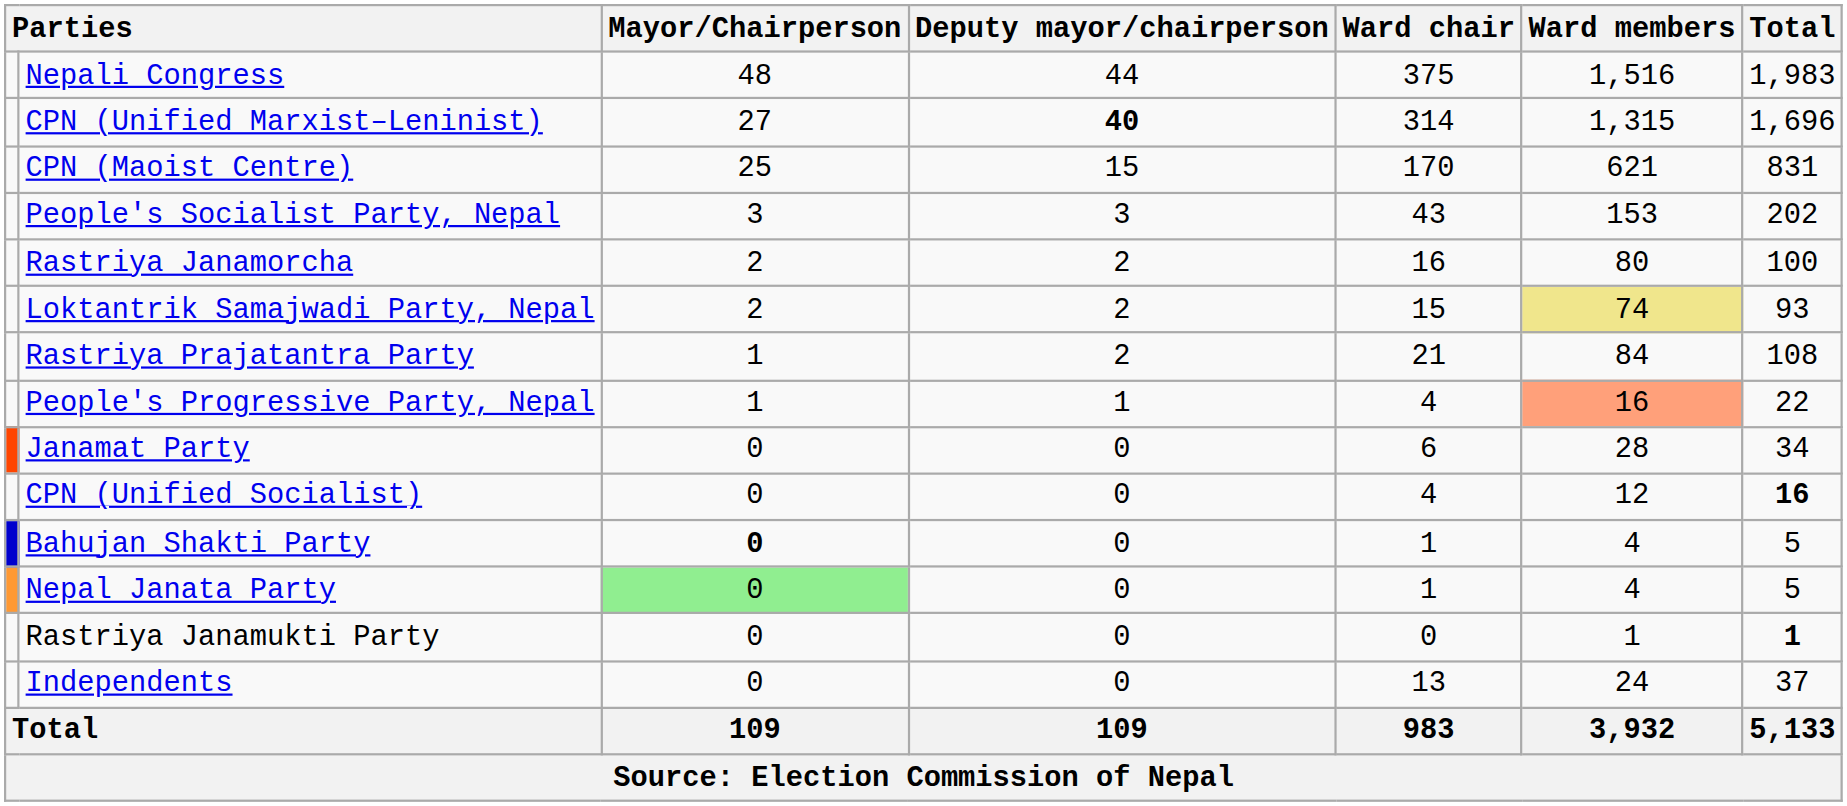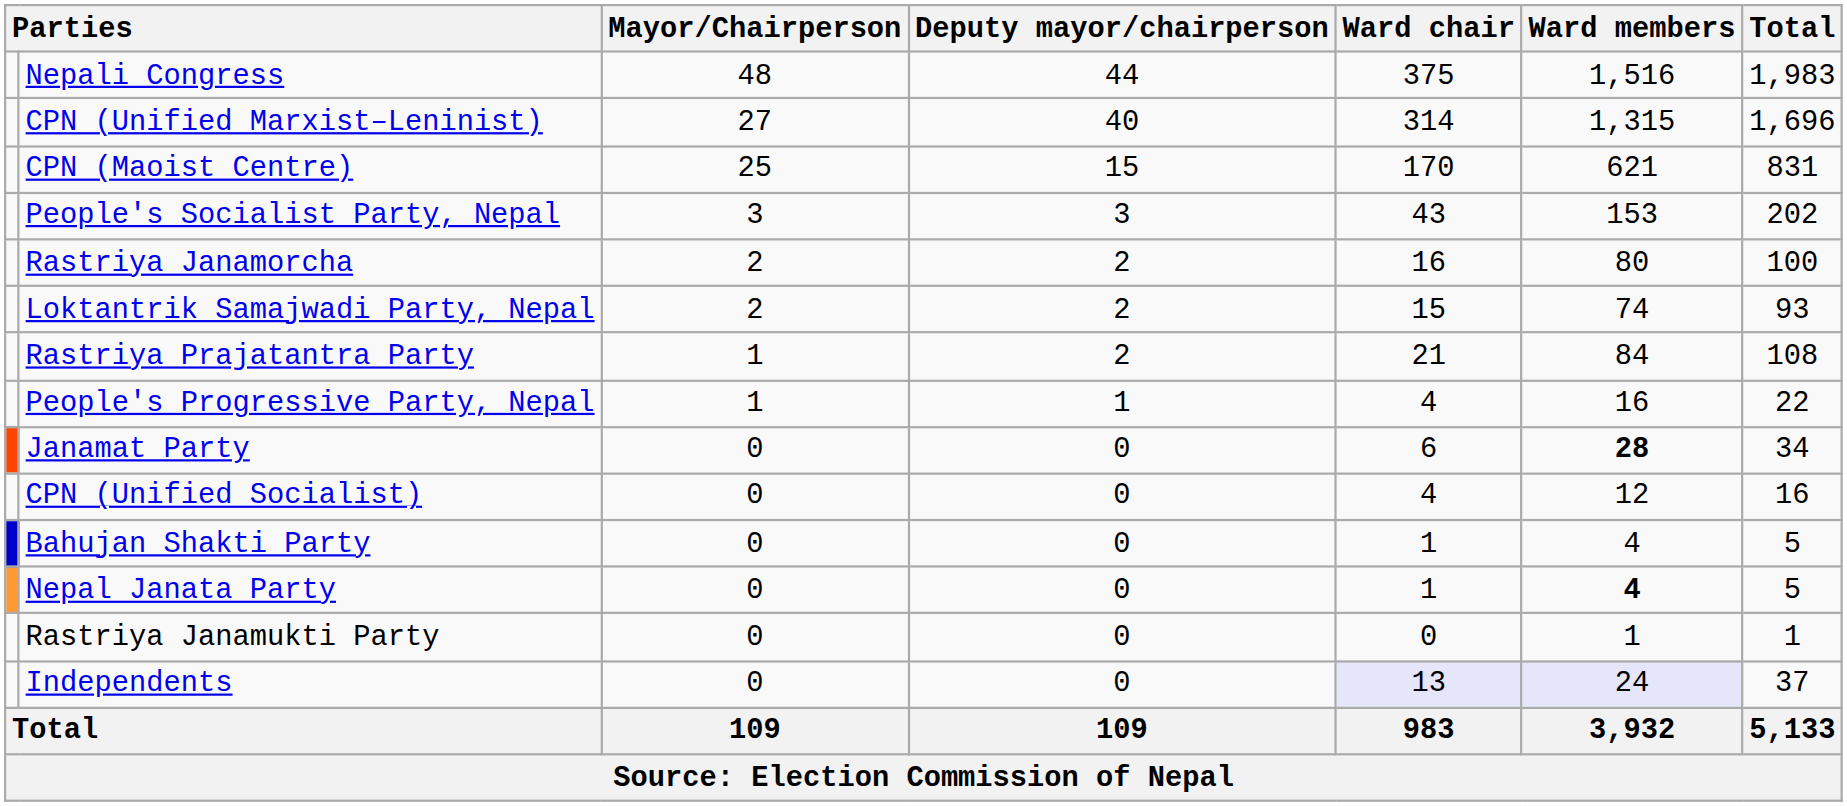(1122, 122) bold -> (1122, 122) normal
(1632, 309) khaki background -> (1632, 309) no background
(1632, 403) lightsalmon background -> (1632, 403) no background
(1632, 450) normal -> (1632, 450) bold
(1792, 497) bold -> (1792, 497) normal
(755, 544) bold -> (755, 544) normal
(755, 590) lightgreen background -> (755, 590) no background
(1632, 590) normal -> (1632, 590) bold
(1792, 637) bold -> (1792, 637) normal
(1429, 684) no background -> (1429, 684) lavender background
(1632, 684) no background -> (1632, 684) lavender background
